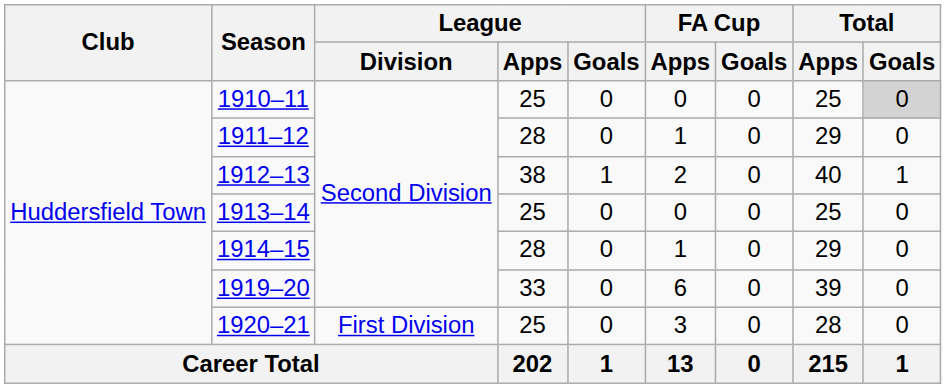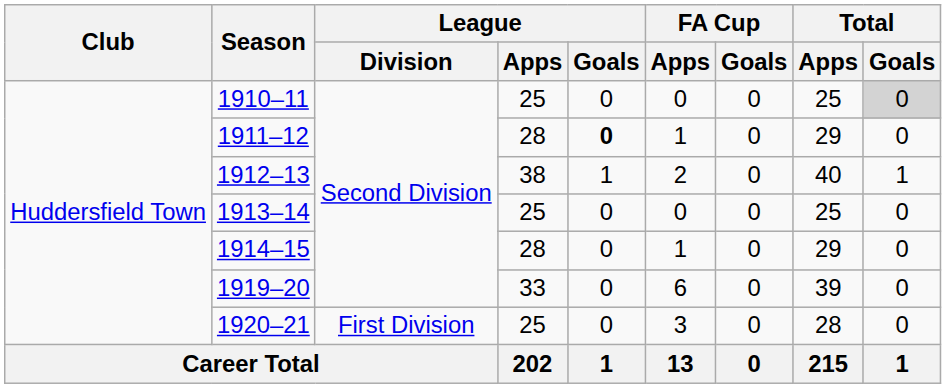(606, 136) normal -> (606, 136) bold
